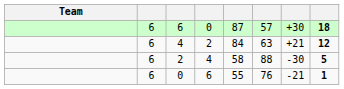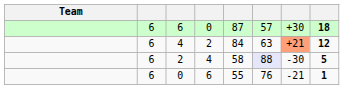(295, 45) no background -> (295, 45) lightsalmon background
(267, 61) no background -> (267, 61) lavender background
